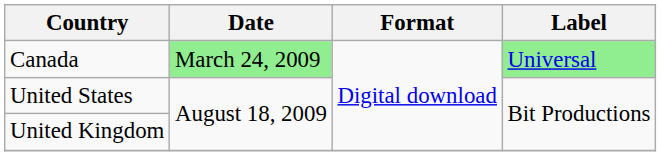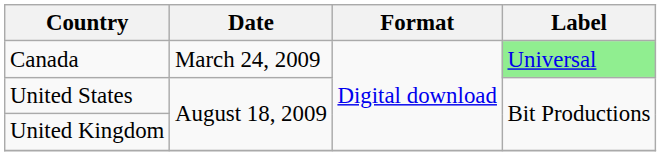(248, 58) lightgreen background -> (248, 58) no background
